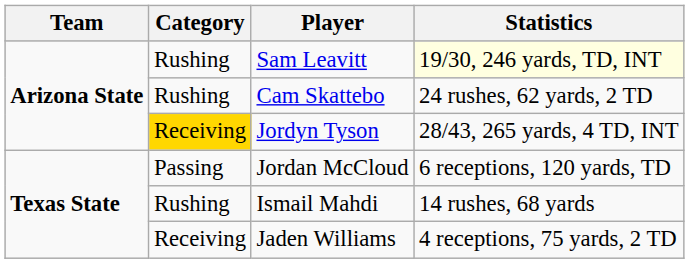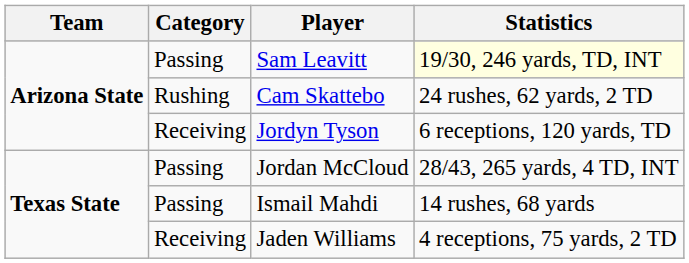(192, 59) Rushing -> (189, 59) Passing
(200, 131) gold background -> (200, 131) no background
(549, 131) 28/43, 265 yards, 4 TD, INT -> (545, 131) 6 receptions, 120 yards, TD
(545, 167) 6 receptions, 120 yards, TD -> (549, 167) 28/43, 265 yards, 4 TD, INT
(192, 203) Rushing -> (189, 203) Passing
